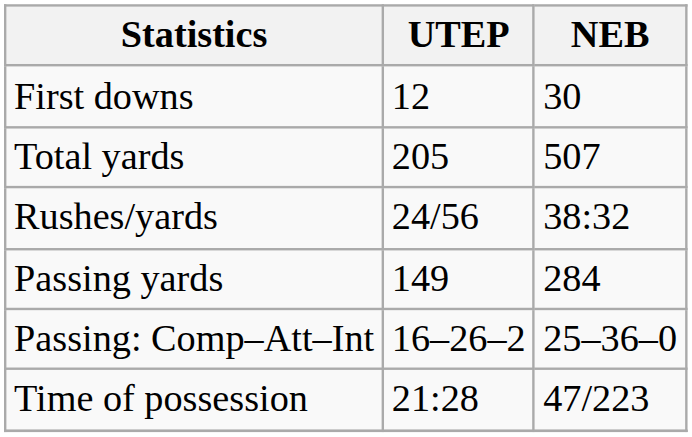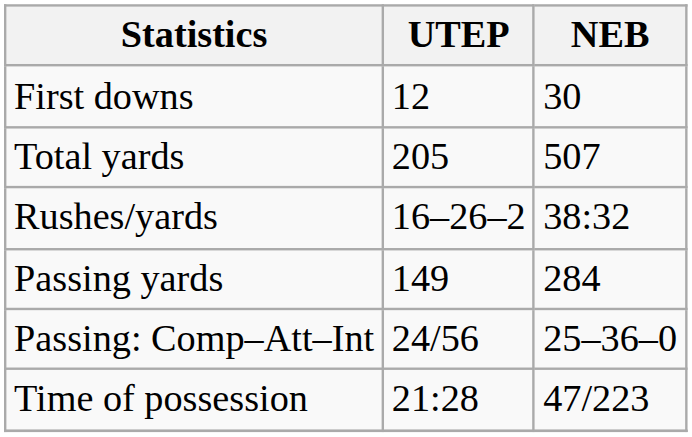(435, 217) 24/56 -> (459, 217) 16–26–2
(459, 338) 16–26–2 -> (435, 338) 24/56
